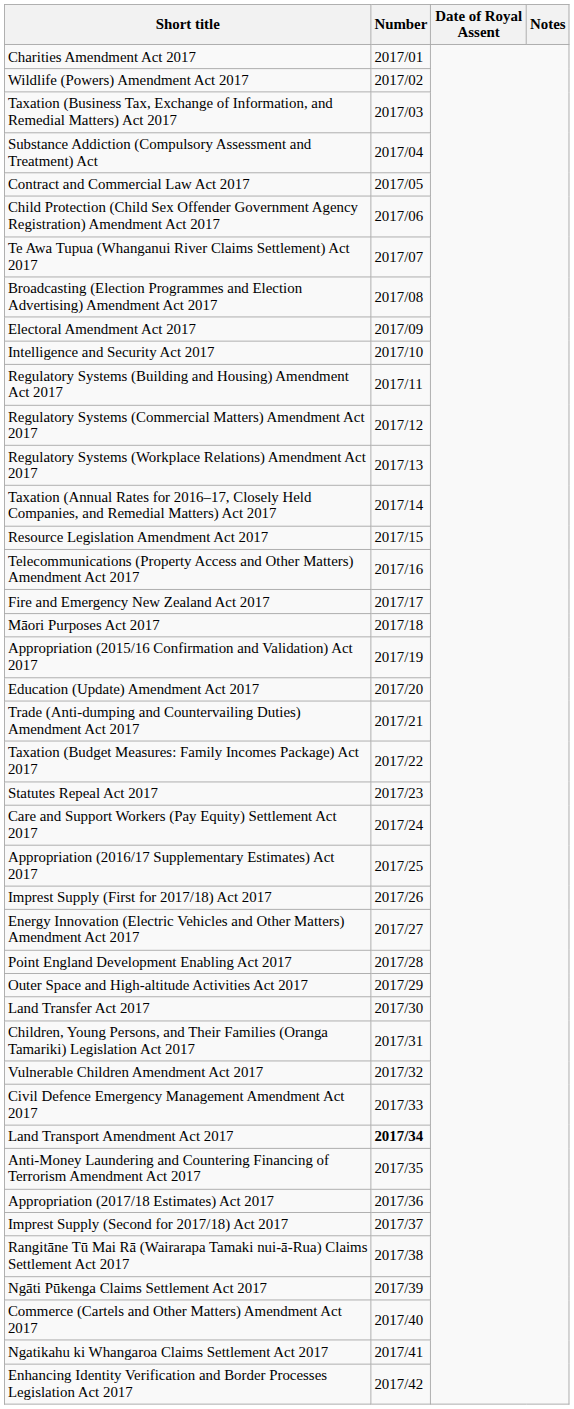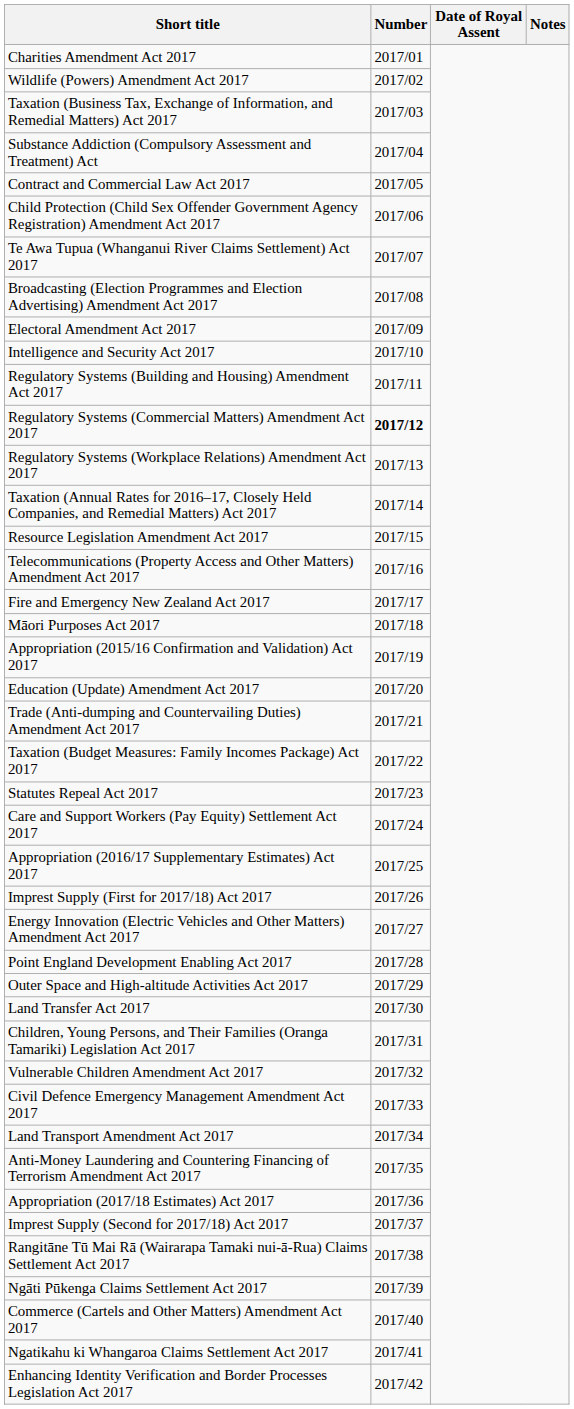(399, 425) normal -> (399, 425) bold
(399, 1136) bold -> (399, 1136) normal
